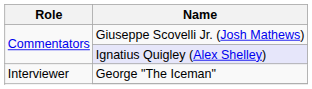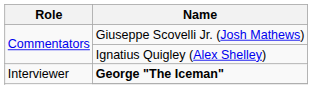(181, 54) lavender background -> (181, 54) no background
(156, 74) normal -> (160, 74) bold
